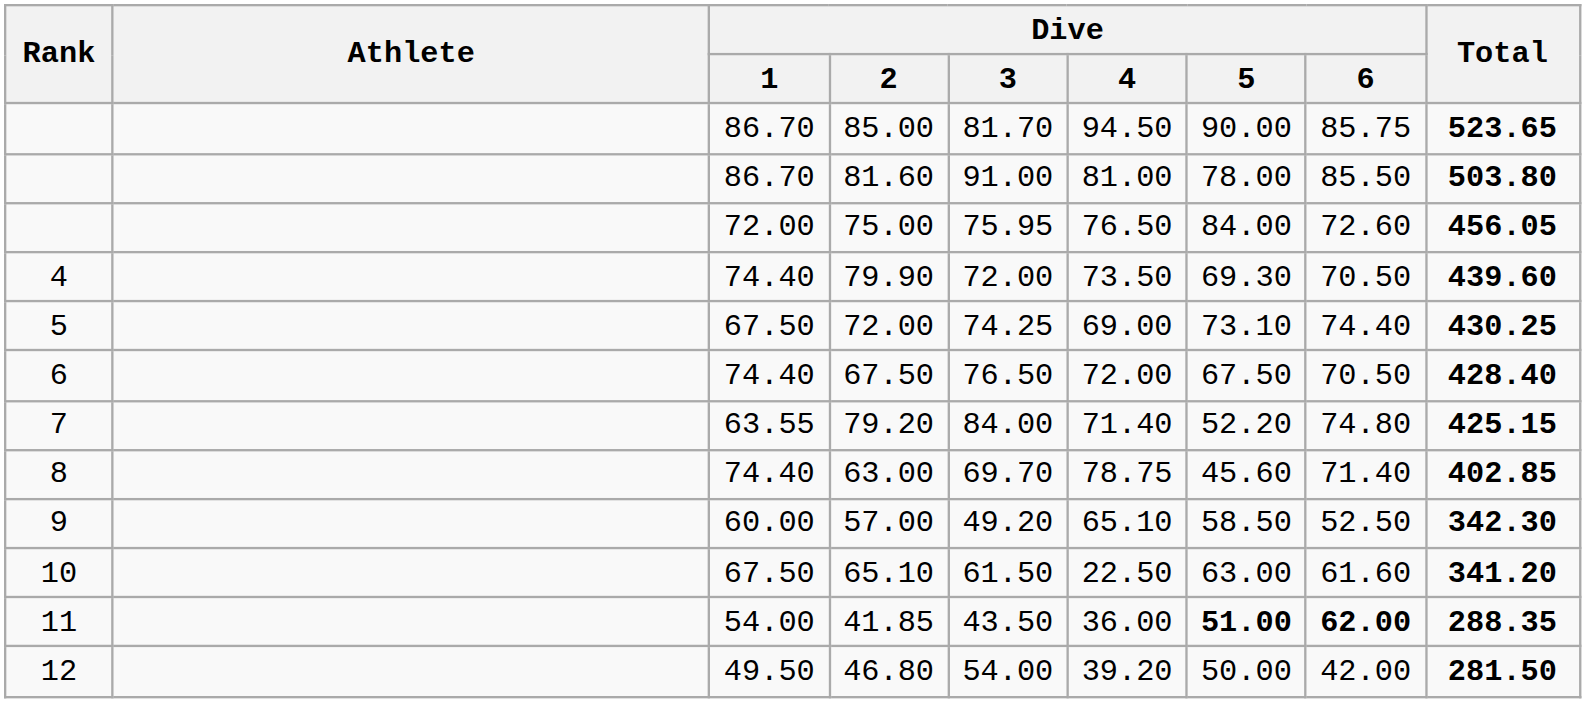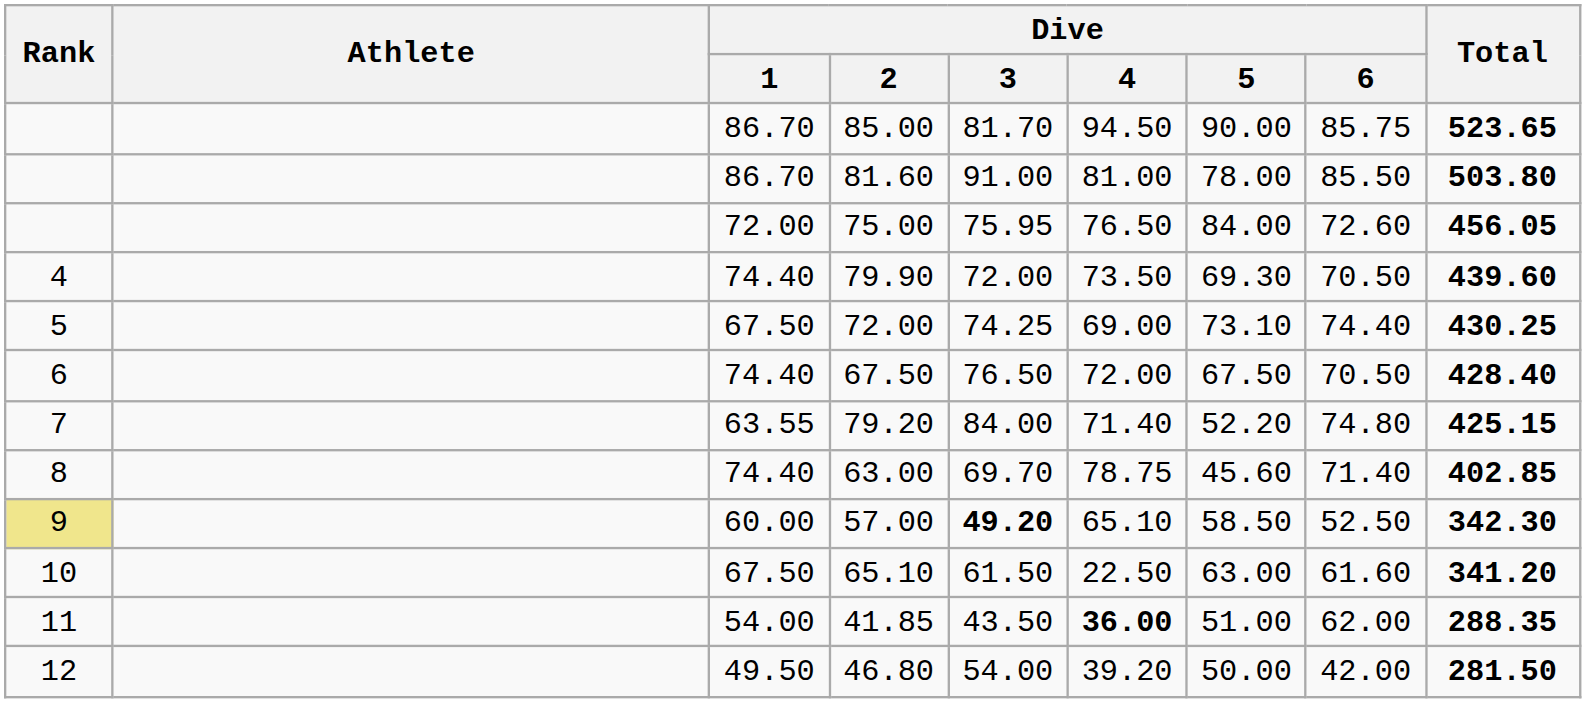(59, 524) no background -> (59, 524) khaki background
(1008, 524) normal -> (1008, 524) bold
(1127, 622) normal -> (1127, 622) bold
(1246, 622) bold -> (1246, 622) normal
(1366, 622) bold -> (1366, 622) normal
